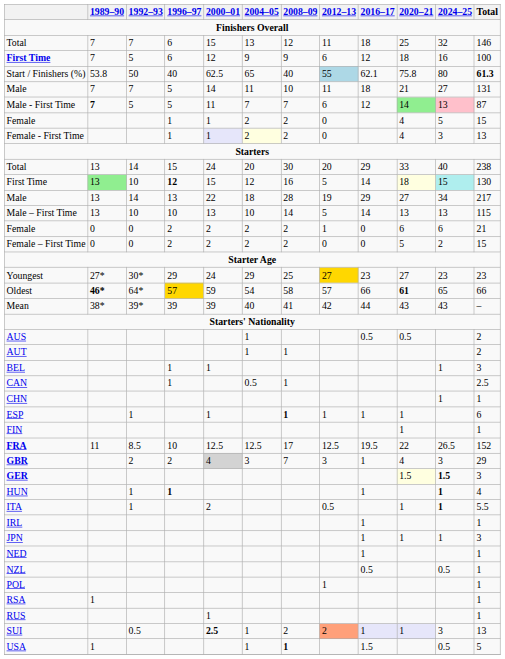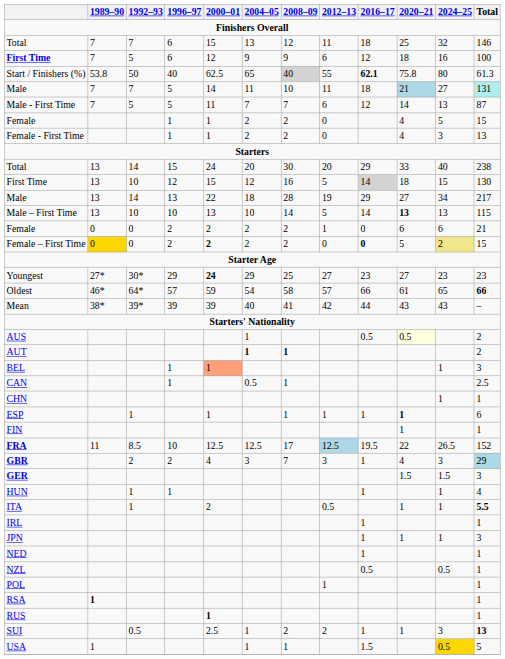(288, 74) no background -> (288, 74) lightgrey background
(327, 74) lightblue background -> (327, 74) no background
(369, 74) normal -> (369, 74) bold
(485, 74) bold -> (485, 74) normal
(404, 89) no background -> (404, 89) lightblue background
(484, 89) no background -> (484, 89) paleturquoise background
(92, 105) bold -> (92, 105) normal
(404, 105) lightgreen background -> (404, 105) no background
(443, 105) pink background -> (443, 105) no background
(208, 136) lavender background -> (208, 136) no background
(247, 136) lightyellow background -> (247, 136) no background
(95, 182) lightgreen background -> (95, 182) no background
(172, 182) bold -> (172, 182) normal
(365, 182) no background -> (365, 182) lightgrey background
(404, 182) lightyellow background -> (404, 182) no background
(443, 182) paleturquoise background -> (443, 182) no background
(404, 213) normal -> (404, 213) bold
(92, 244) no background -> (92, 244) gold background
(208, 244) normal -> (208, 244) bold
(363, 244) normal -> (363, 244) bold
(440, 244) no background -> (440, 244) khaki background
(211, 275) normal -> (211, 275) bold
(327, 275) gold background -> (327, 275) no background
(97, 290) bold -> (97, 290) normal
(172, 290) gold background -> (172, 290) no background
(404, 290) bold -> (404, 290) normal
(481, 290) normal -> (481, 290) bold
(405, 337) no background -> (405, 337) lightyellow background
(247, 352) normal -> (247, 352) bold
(286, 352) normal -> (286, 352) bold
(208, 368) no background -> (208, 368) lightsalmon background
(286, 414) bold -> (286, 414) normal
(402, 414) normal -> (402, 414) bold
(330, 445) no background -> (330, 445) lightblue background
(208, 461) lightgrey background -> (208, 461) no background
(481, 461) no background -> (481, 461) lightblue background
(405, 476) lightyellow background -> (405, 476) no background
(444, 476) bold -> (444, 476) normal
(170, 492) bold -> (170, 492) normal
(440, 492) bold -> (440, 492) normal
(440, 507) bold -> (440, 507) normal
(483, 507) normal -> (483, 507) bold
(92, 600) normal -> (92, 600) bold
(208, 615) normal -> (208, 615) bold
(212, 631) bold -> (212, 631) normal
(324, 631) lightsalmon background -> (324, 631) no background
(363, 631) lavender background -> (363, 631) no background
(402, 631) lavender background -> (402, 631) no background
(481, 631) normal -> (481, 631) bold
(286, 646) bold -> (286, 646) normal
(444, 646) no background -> (444, 646) gold background
